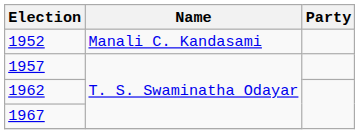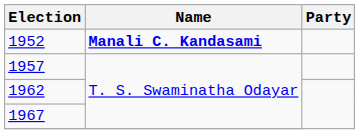(175, 42) normal -> (175, 42) bold
